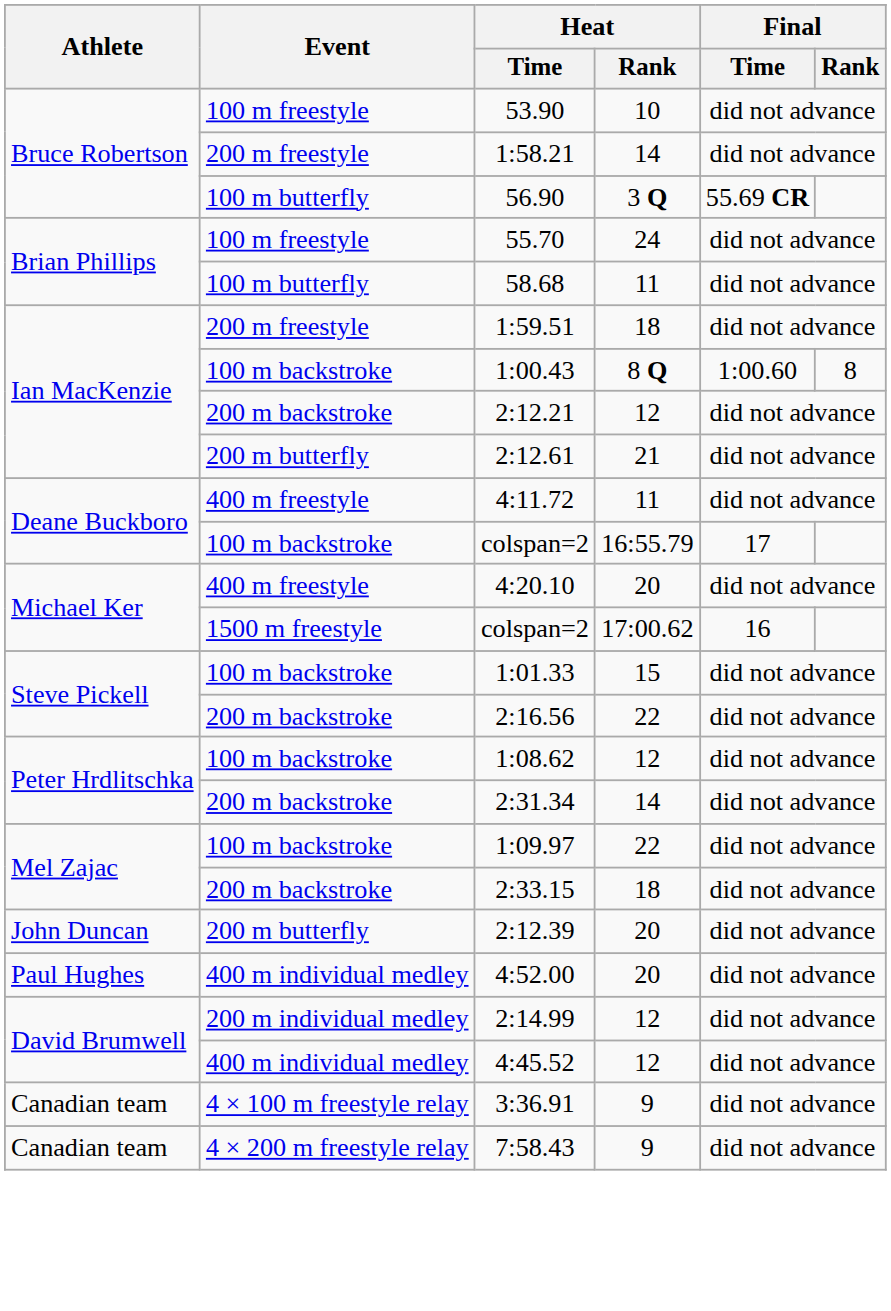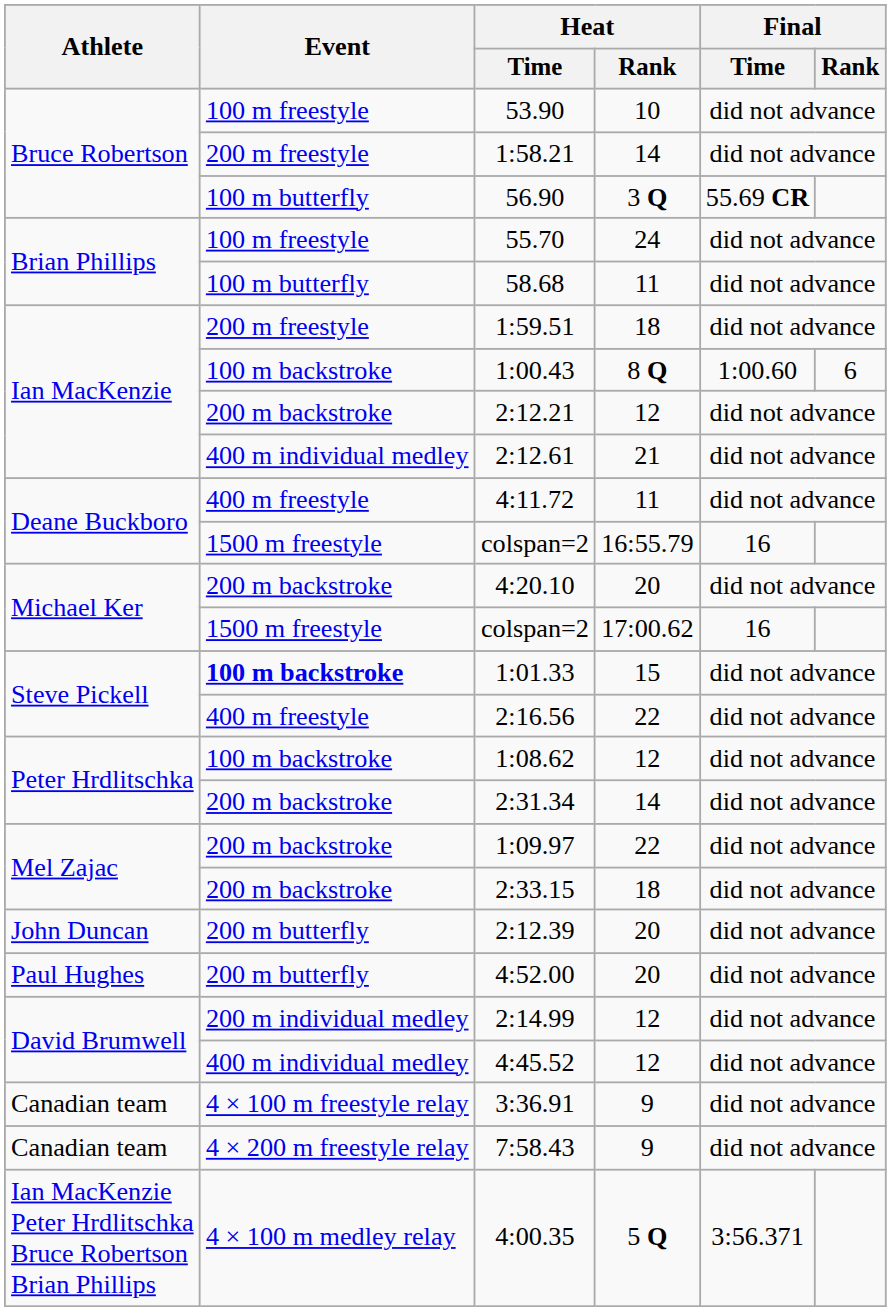(850, 369) 8 -> (850, 369) 6
(287, 456) 200 m butterfly -> (337, 456) 400 m individual medley
(299, 542) 100 m backstroke -> (294, 542) 1500 m freestyle
(758, 542) 17 -> (758, 542) 16
(287, 586) 400 m freestyle -> (299, 586) 200 m backstroke
(299, 672) normal -> (305, 672) bold
(299, 715) 200 m backstroke -> (287, 715) 400 m freestyle
(299, 845) 100 m backstroke -> (299, 845) 200 m backstroke
(337, 975) 400 m individual medley -> (287, 975) 200 m butterfly
+ row: (535, 1237)
